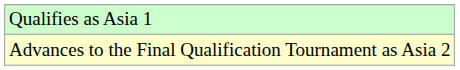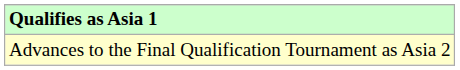(81, 19) normal -> (83, 19) bold
